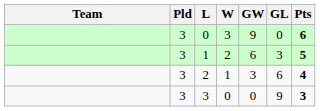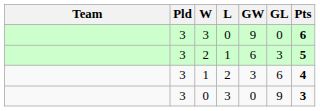columns swapped: (228, 14) <-> (206, 14)
